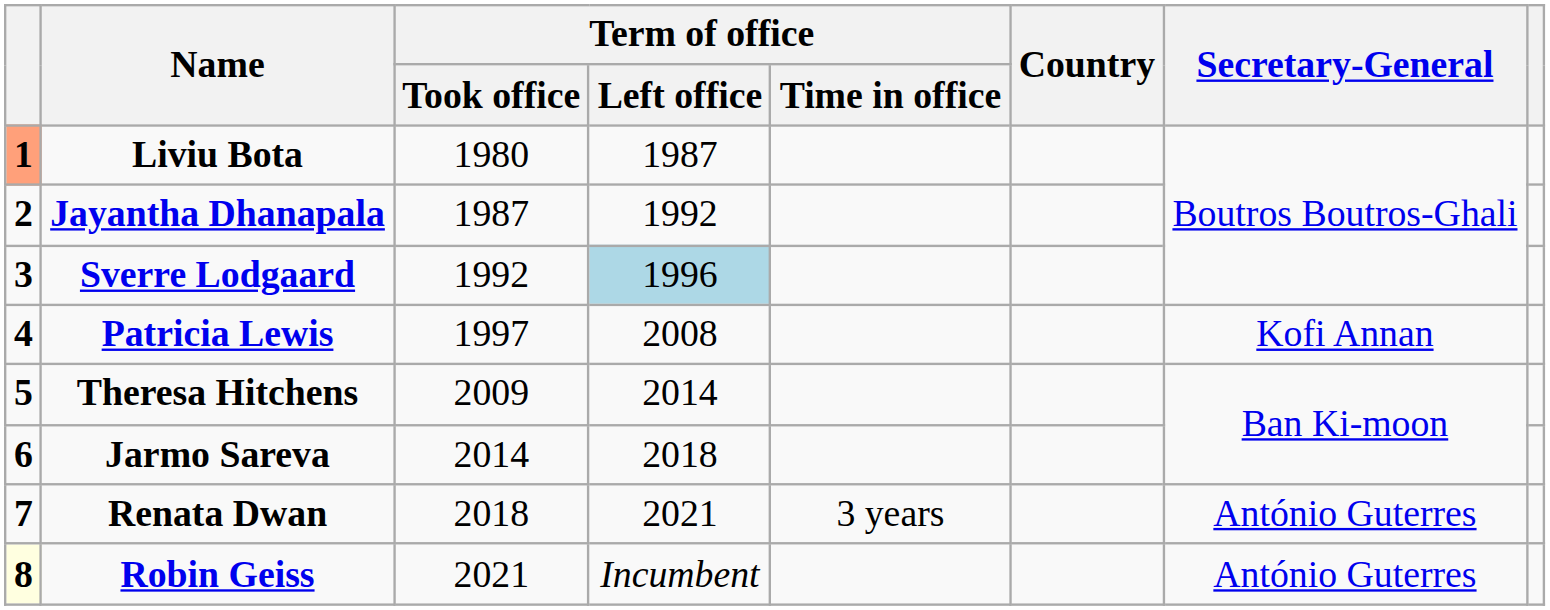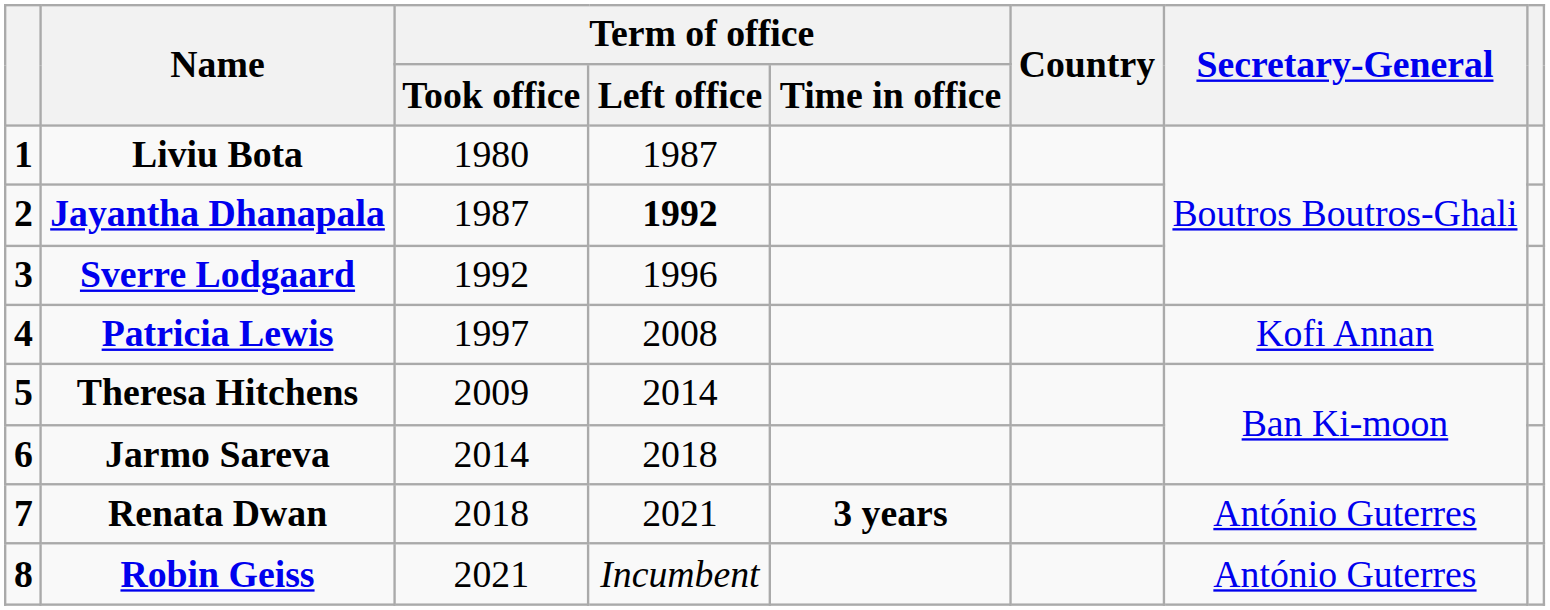(23, 154) lightsalmon background -> (23, 154) no background
(680, 214) normal -> (680, 214) bold
(680, 273) lightblue background -> (680, 273) no background
(890, 513) normal -> (890, 513) bold
(23, 573) lightyellow background -> (23, 573) no background
